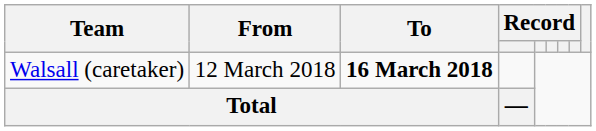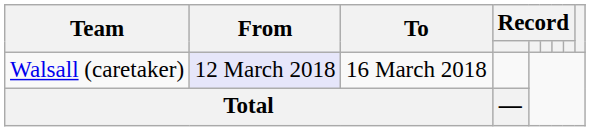(265, 69) no background -> (265, 69) lavender background
(419, 69) bold -> (416, 69) normal
